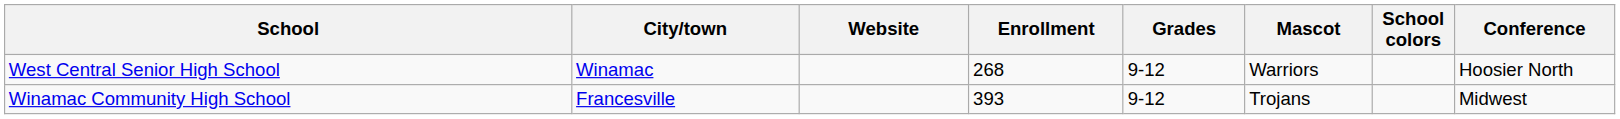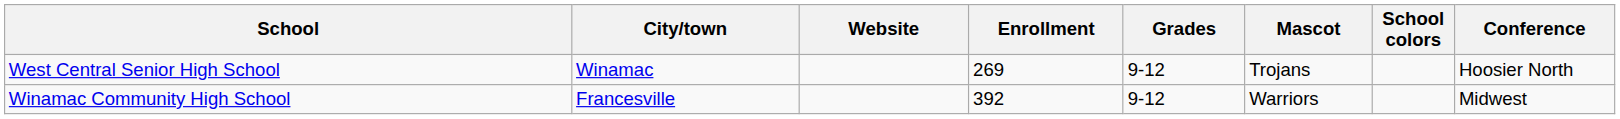(989, 69) 268 -> (989, 69) 269
(1284, 69) Warriors -> (1280, 69) Trojans
(989, 98) 393 -> (989, 98) 392
(1280, 98) Trojans -> (1284, 98) Warriors
